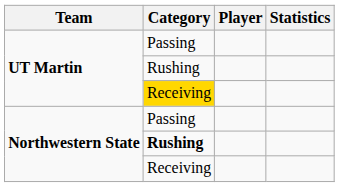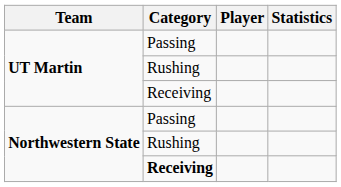(179, 93) gold background -> (179, 93) no background
(175, 143) bold -> (173, 143) normal
(179, 168) normal -> (180, 168) bold
